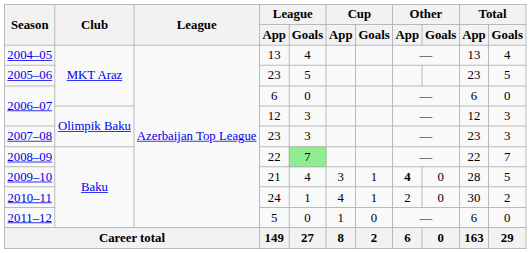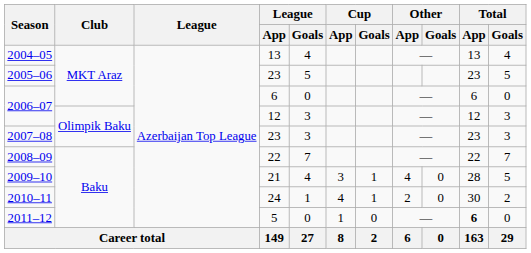(307, 156) lightgreen background -> (307, 156) no background
(407, 177) bold -> (407, 177) normal
(474, 217) normal -> (474, 217) bold
